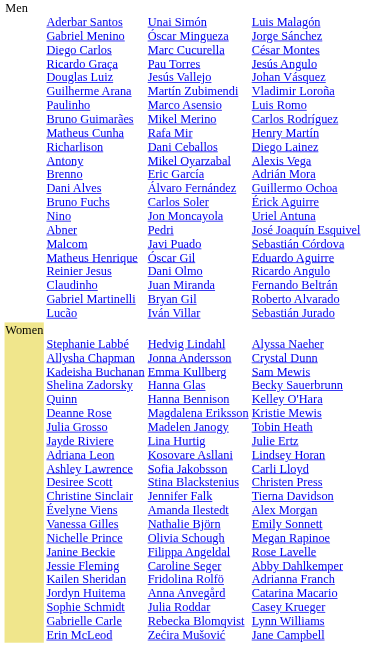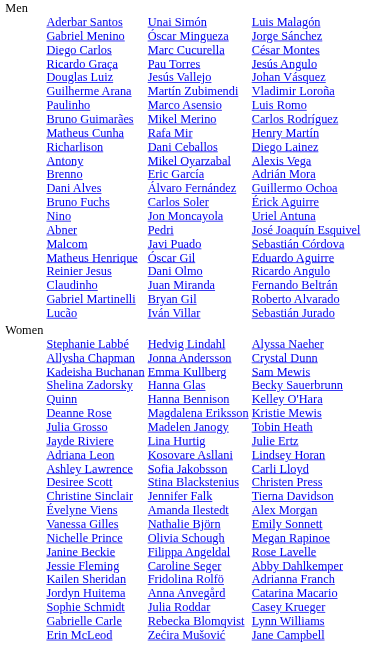(24, 330) khaki background -> (24, 330) no background
